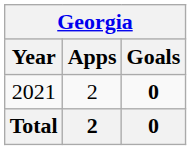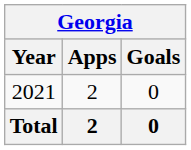(153, 91) bold -> (153, 91) normal
